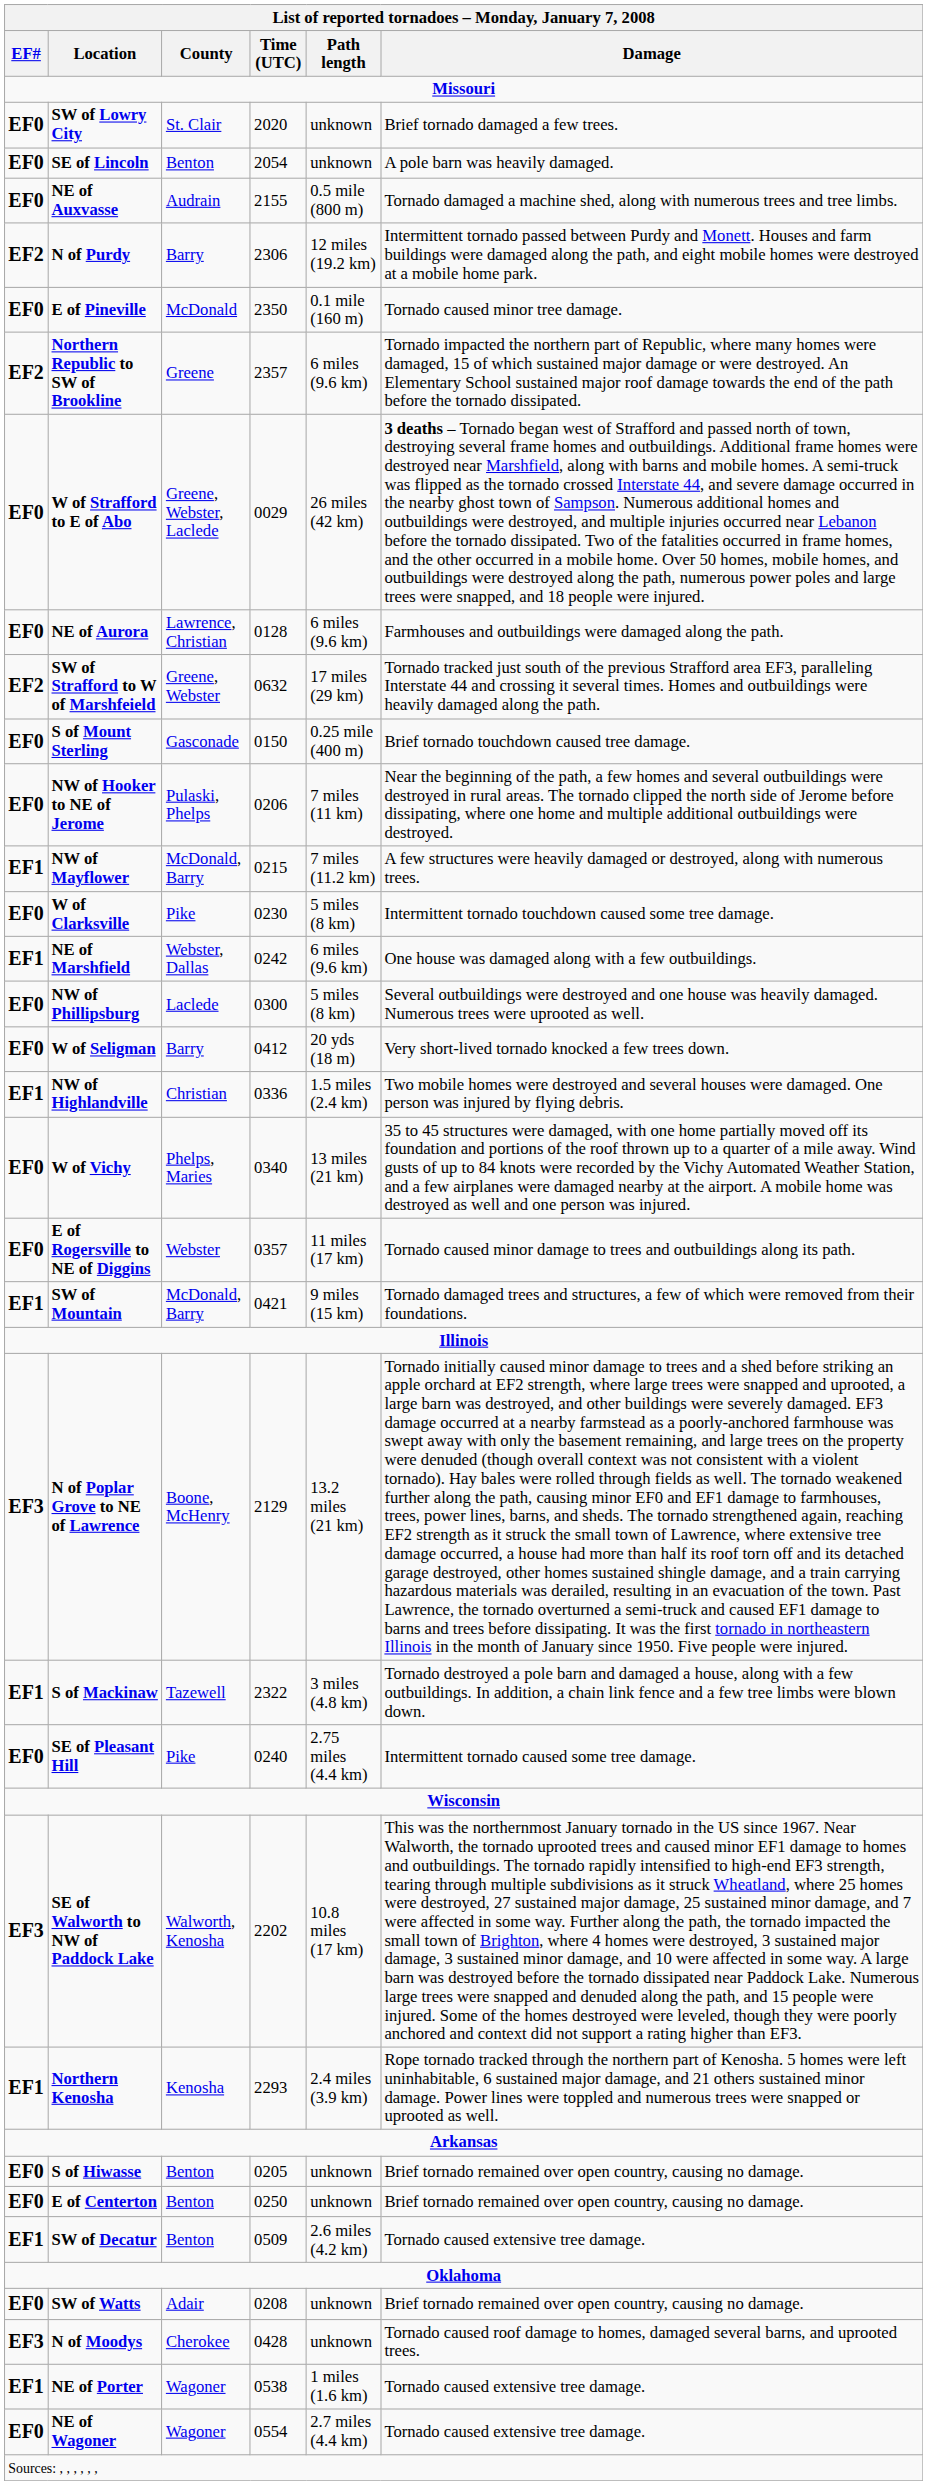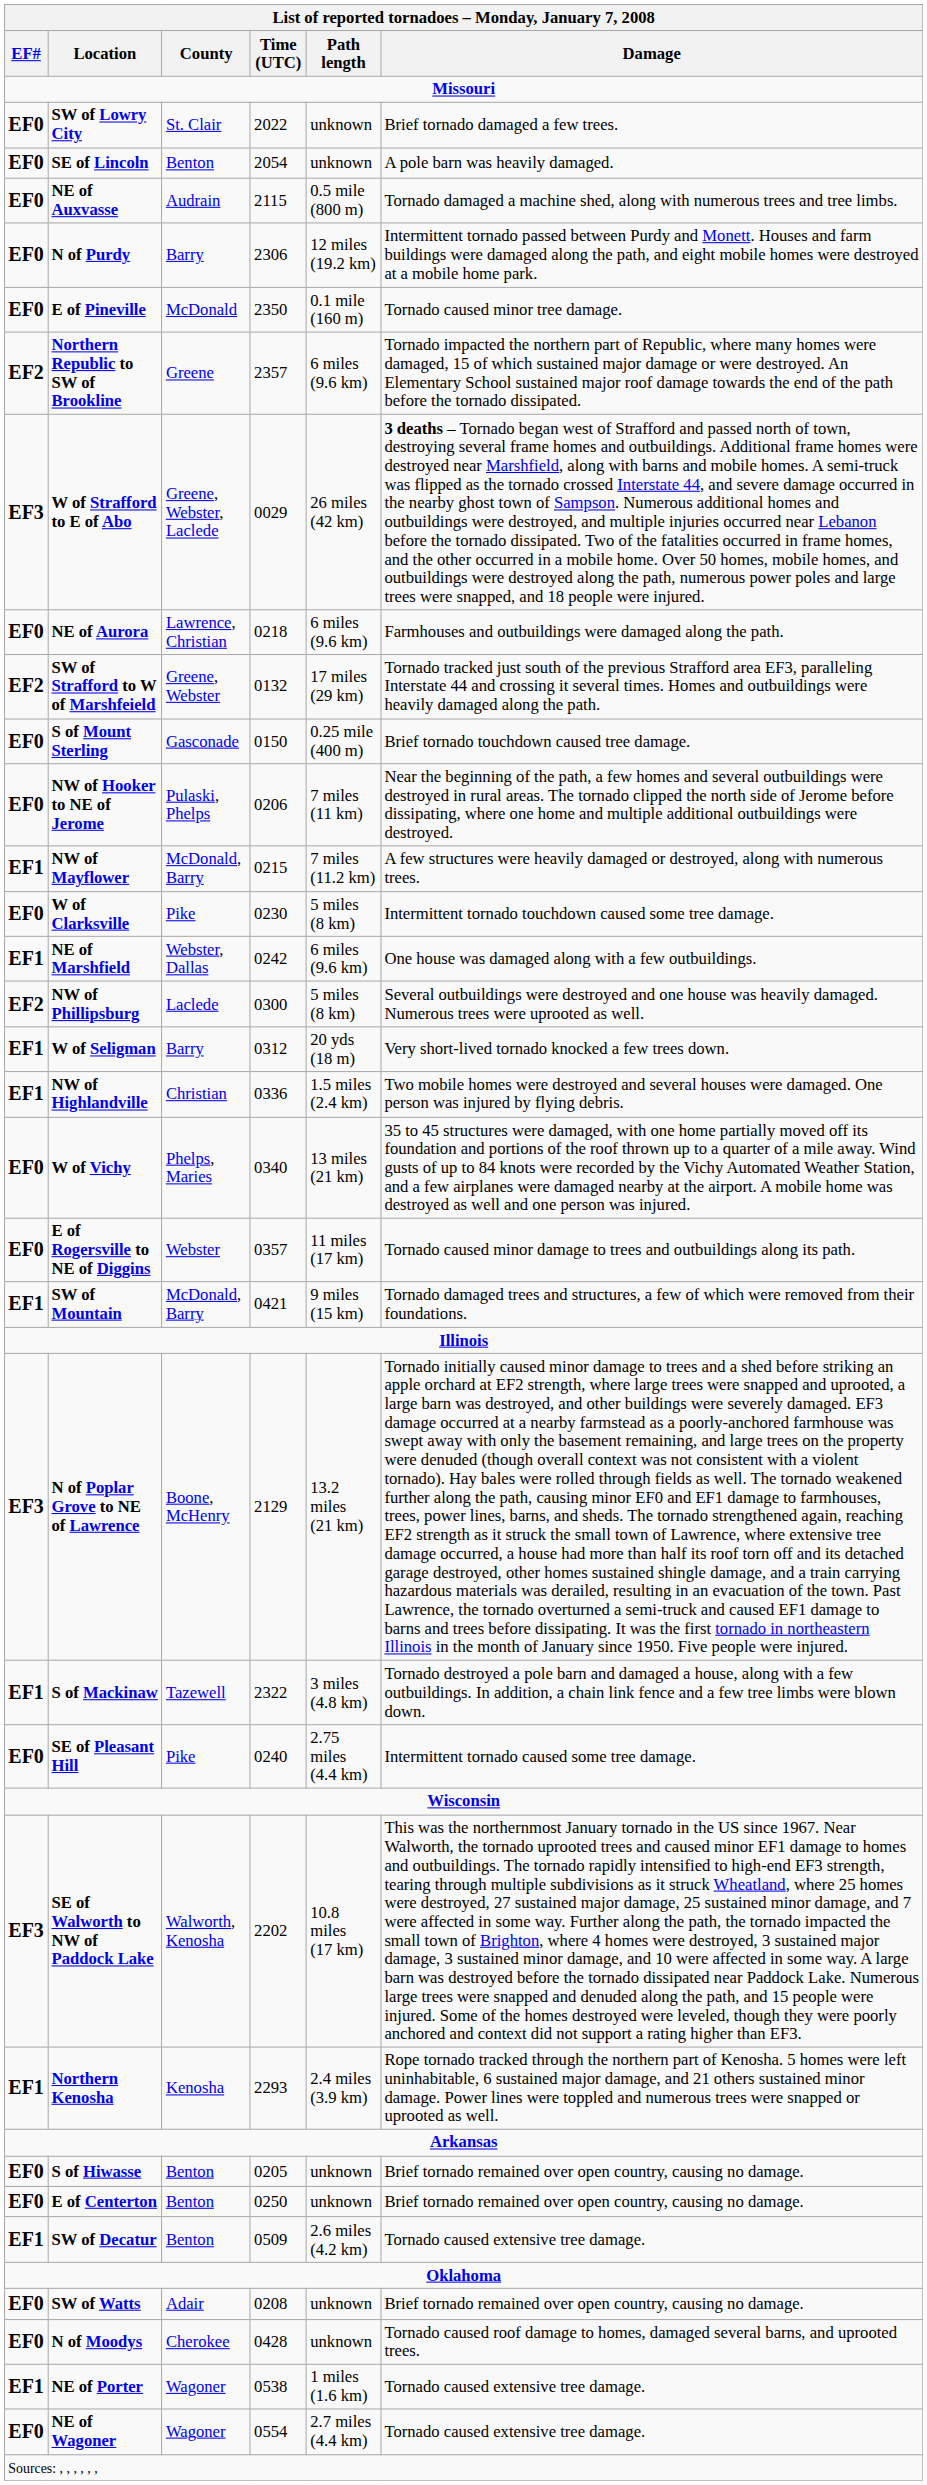(271, 124) 2020 -> (271, 124) 2022
(271, 200) 2155 -> (270, 200) 2115
(26, 255) EF2 -> (26, 255) EF0
(26, 512) EF0 -> (26, 512) EF3
(271, 632) 0128 -> (271, 632) 0218
(271, 686) 0632 -> (271, 686) 0132
(26, 1004) EF0 -> (26, 1004) EF2
(26, 1049) EF0 -> (26, 1049) EF1
(271, 1049) 0412 -> (271, 1049) 0312
(26, 2341) EF3 -> (26, 2341) EF0
